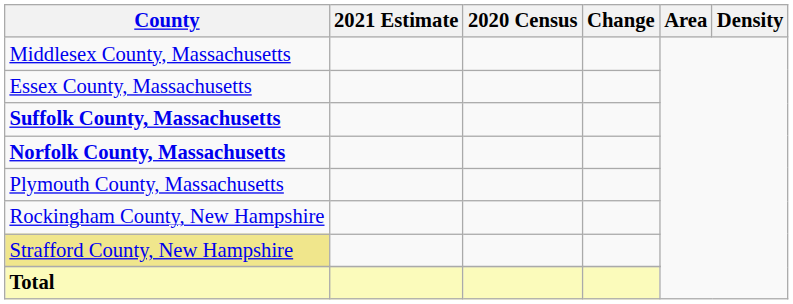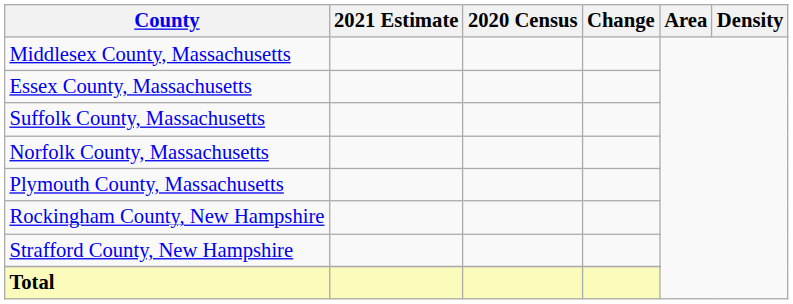(145, 119) bold -> (137, 119) normal
(147, 151) bold -> (139, 151) normal
(151, 250) khaki background -> (151, 250) no background
